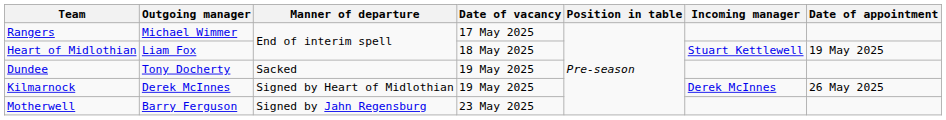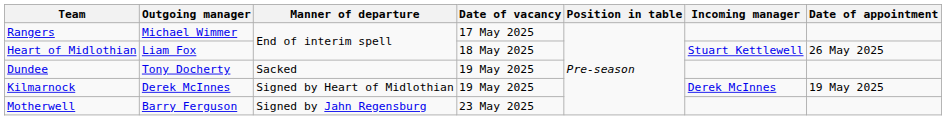(846, 51) 19 May 2025 -> (846, 51) 26 May 2025
(846, 87) 26 May 2025 -> (846, 87) 19 May 2025
